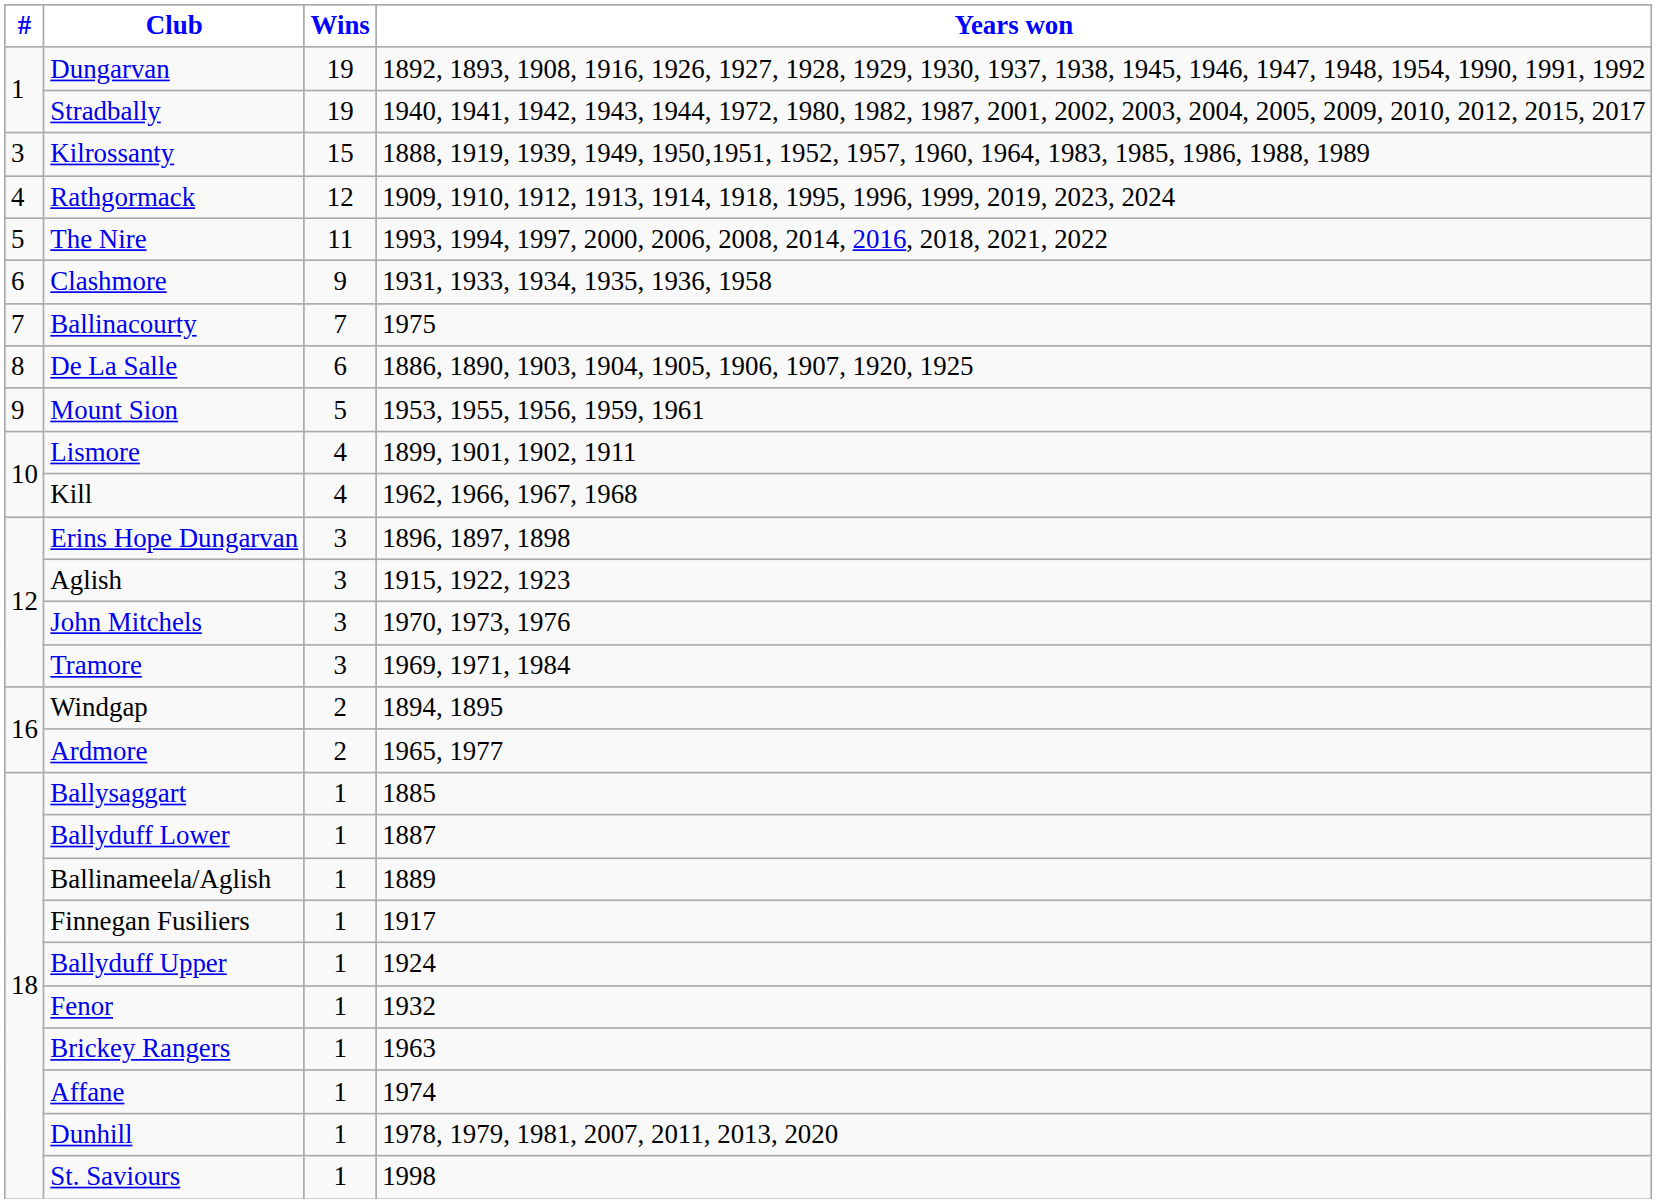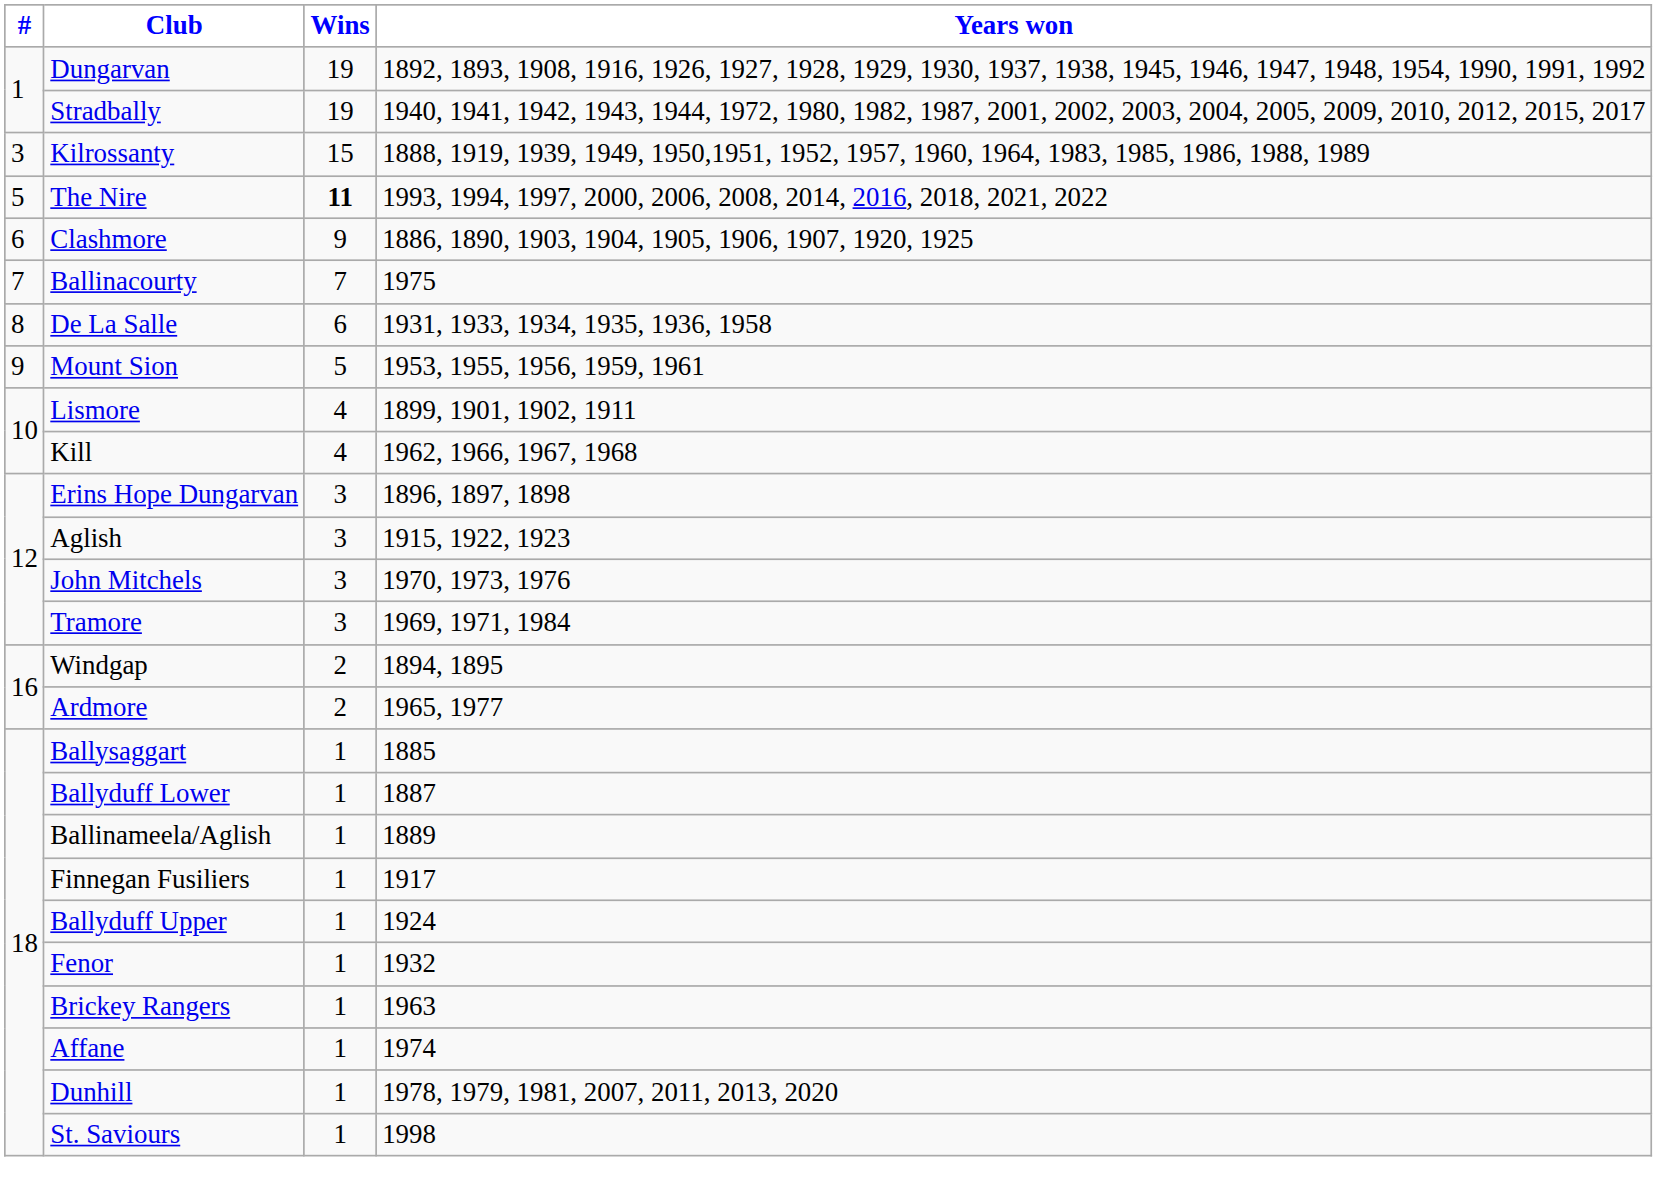- row: (123, 196)
(340, 238) normal -> (340, 196) bold
(577, 281) 1931, 1933, 1934, 1935, 1936, 1958 -> (678, 238) 1886, 1890, 1903, 1904, 1905, 1906, 1907, 1920, 1925
(678, 366) 1886, 1890, 1903, 1904, 1905, 1906, 1907, 1920, 1925 -> (577, 324) 1931, 1933, 1934, 1935, 1936, 1958
